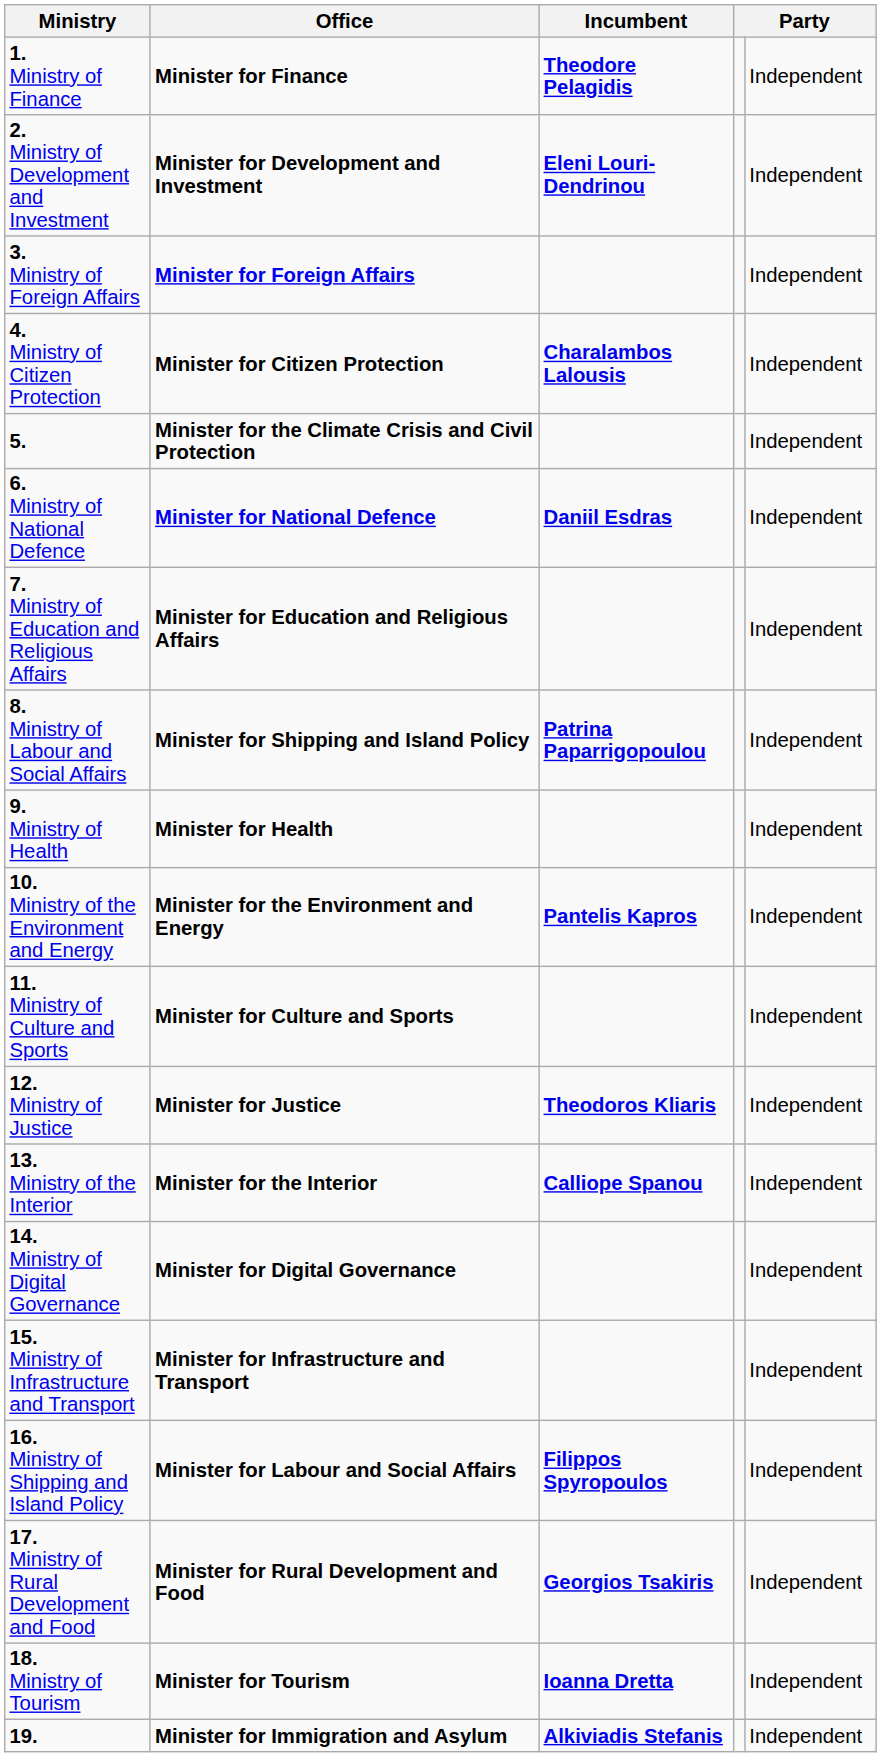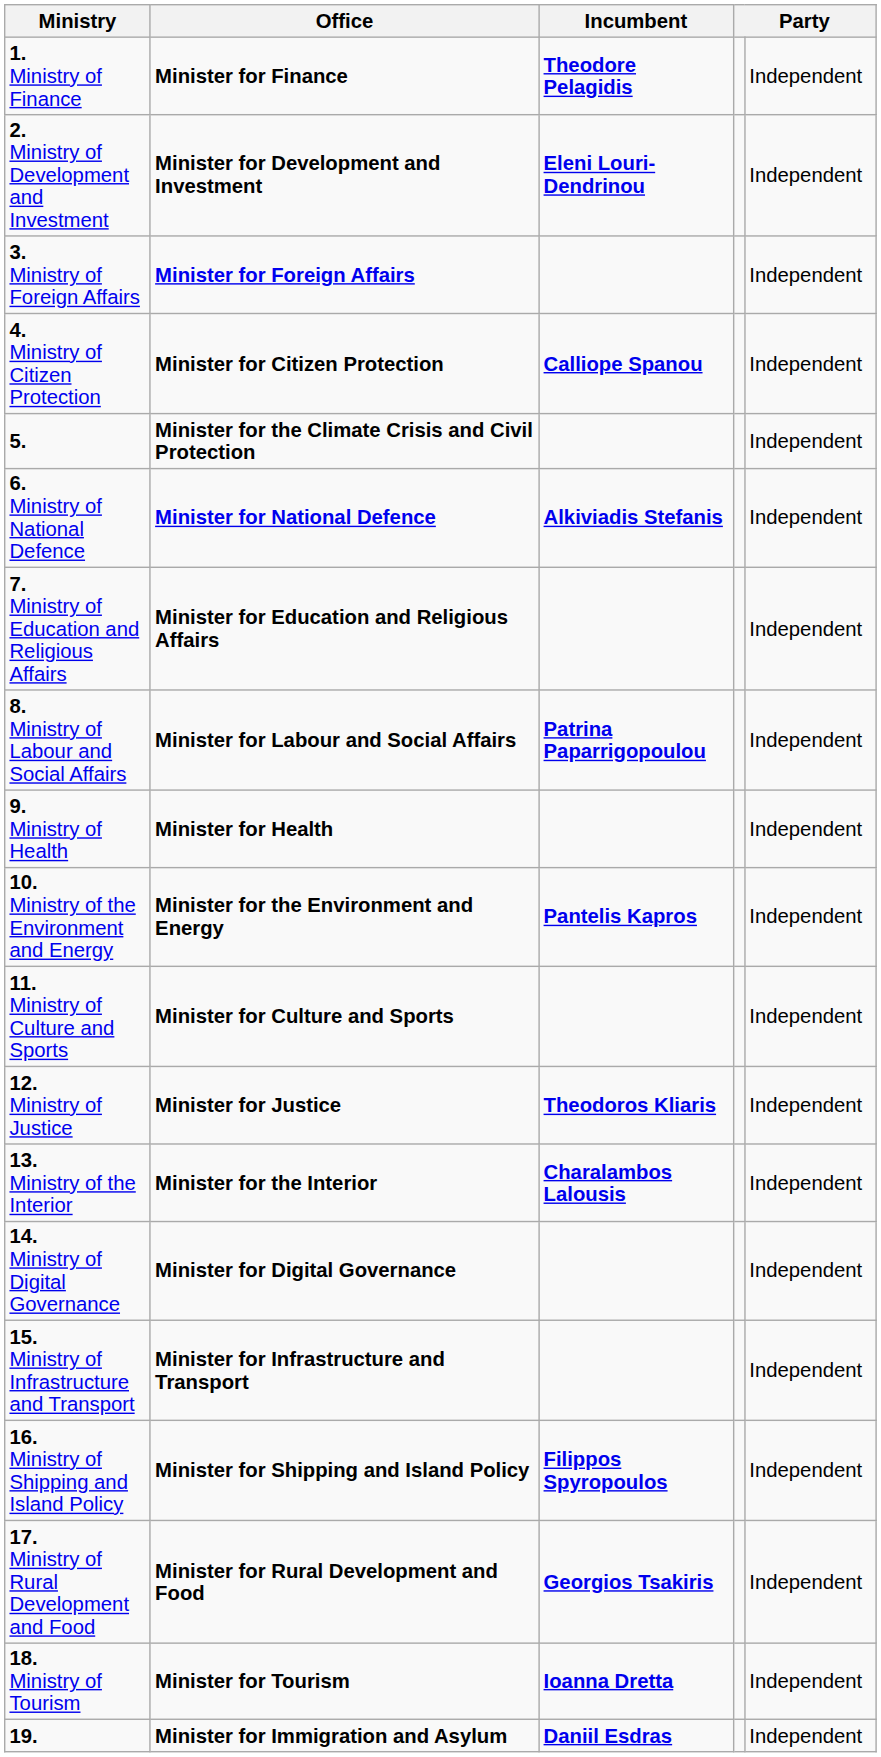(608, 364) Charalambos Lalousis -> (623, 364) Calliope Spanou
(608, 518) Daniil Esdras -> (633, 518) Alkiviadis Stefanis
(342, 740) Minister for Shipping and Island Policy -> (336, 740) Minister for Labour and Social Affairs
(623, 1183) Calliope Spanou -> (608, 1183) Charalambos Lalousis
(336, 1471) Minister for Labour and Social Affairs -> (342, 1471) Minister for Shipping and Island Policy
(633, 1736) Alkiviadis Stefanis -> (608, 1736) Daniil Esdras
